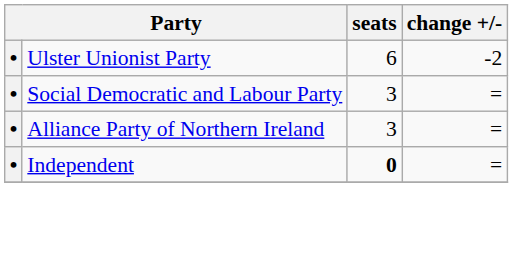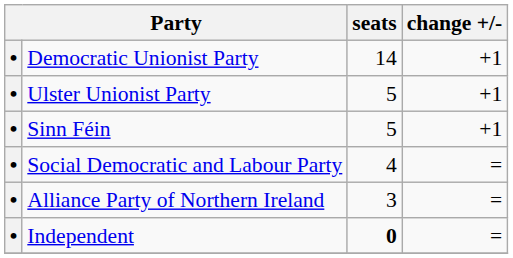+ row: (143, 58)
(391, 58) 6 -> (391, 93) 5
(493, 58) -2 -> (491, 93) +1
+ row: (69, 129)
(391, 93) 3 -> (391, 164) 4
